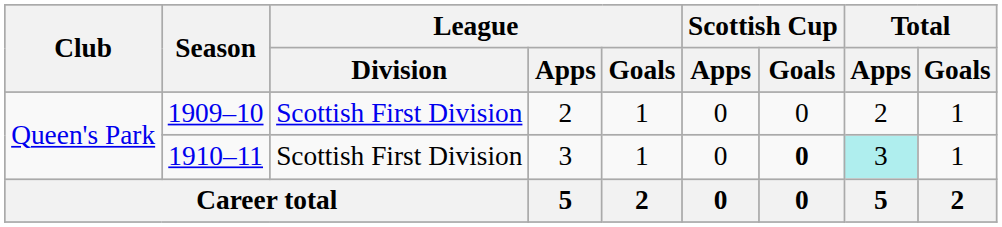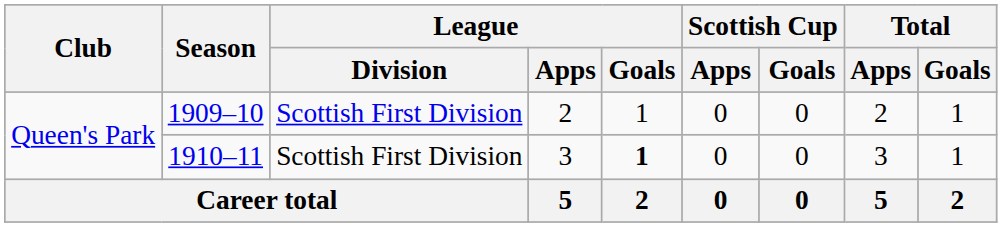(642, 156) normal -> (642, 156) bold
(802, 156) bold -> (802, 156) normal
(881, 156) paleturquoise background -> (881, 156) no background
